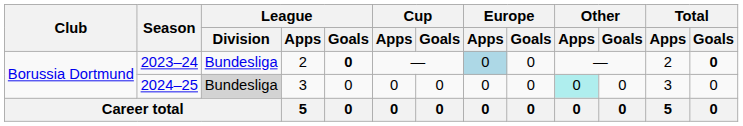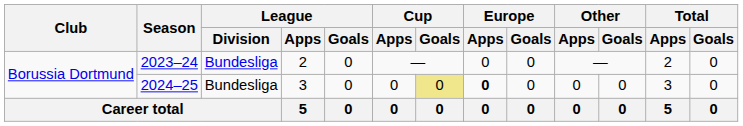(348, 62) bold -> (348, 62) normal
(485, 62) lightblue background -> (485, 62) no background
(714, 62) bold -> (714, 62) normal
(241, 86) lightgrey background -> (241, 86) no background
(440, 86) no background -> (440, 86) khaki background
(485, 86) normal -> (485, 86) bold
(577, 86) paleturquoise background -> (577, 86) no background
